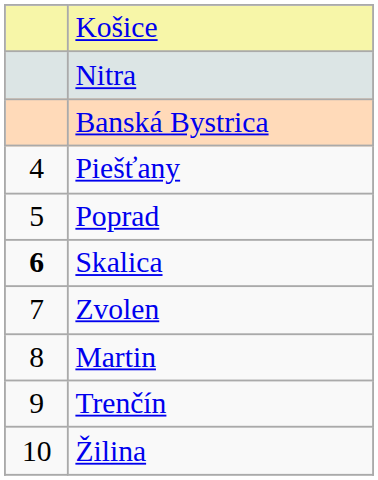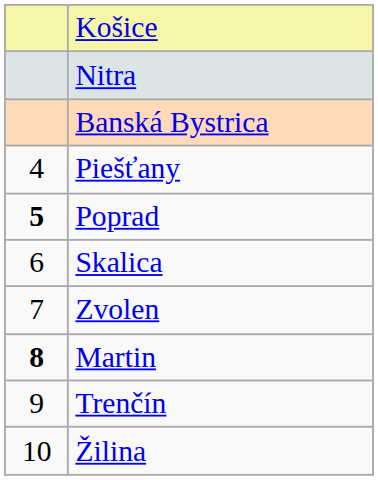(37, 215) normal -> (37, 215) bold
(37, 262) bold -> (37, 262) normal
(37, 356) normal -> (37, 356) bold
